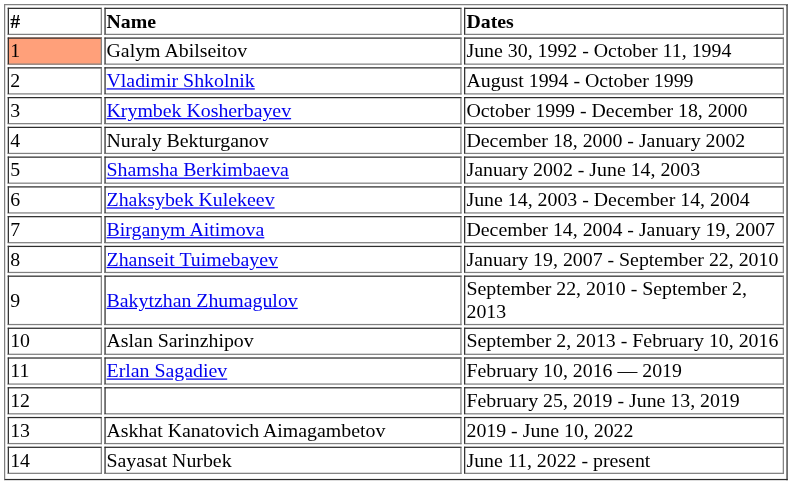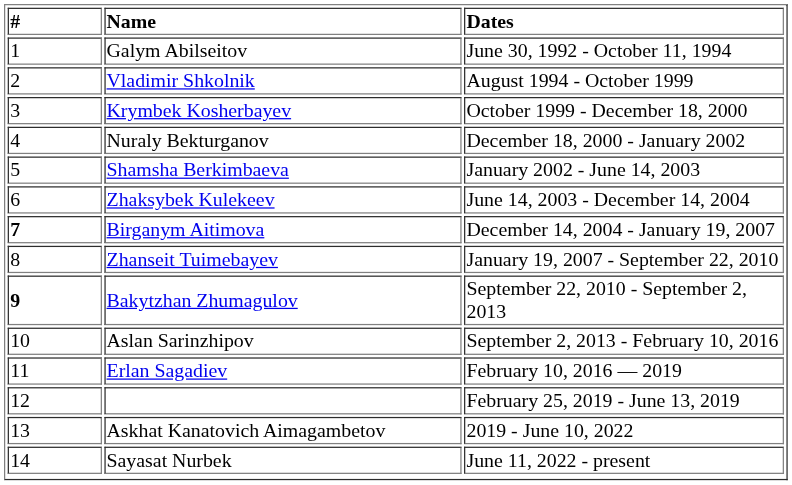(15, 50) lightsalmon background -> (15, 50) no background
(15, 229) normal -> (15, 229) bold
(15, 300) normal -> (15, 300) bold
